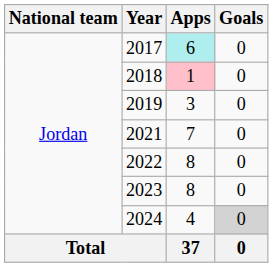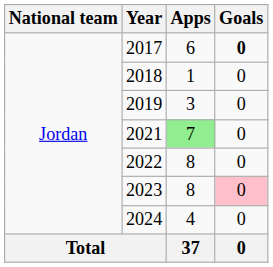(191, 47) paleturquoise background -> (191, 47) no background
(241, 47) normal -> (241, 47) bold
(191, 76) pink background -> (191, 76) no background
(191, 133) no background -> (191, 133) lightgreen background
(241, 190) no background -> (241, 190) pink background
(241, 219) lightgrey background -> (241, 219) no background
